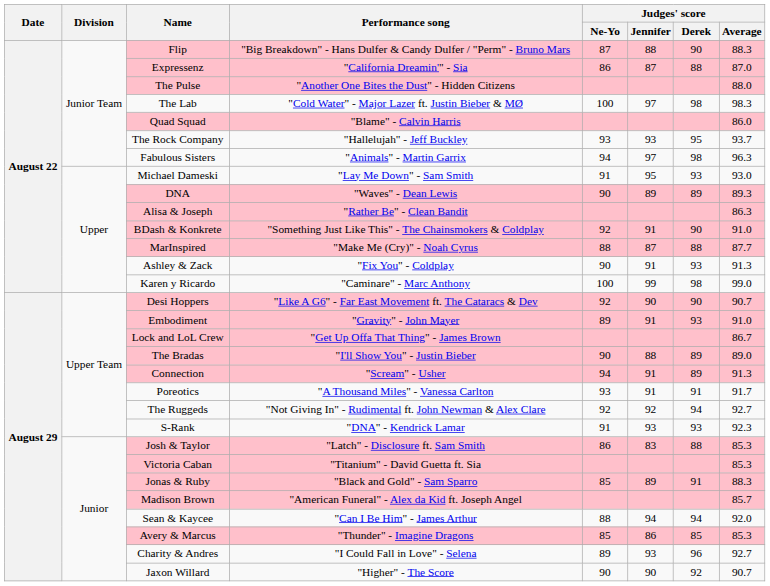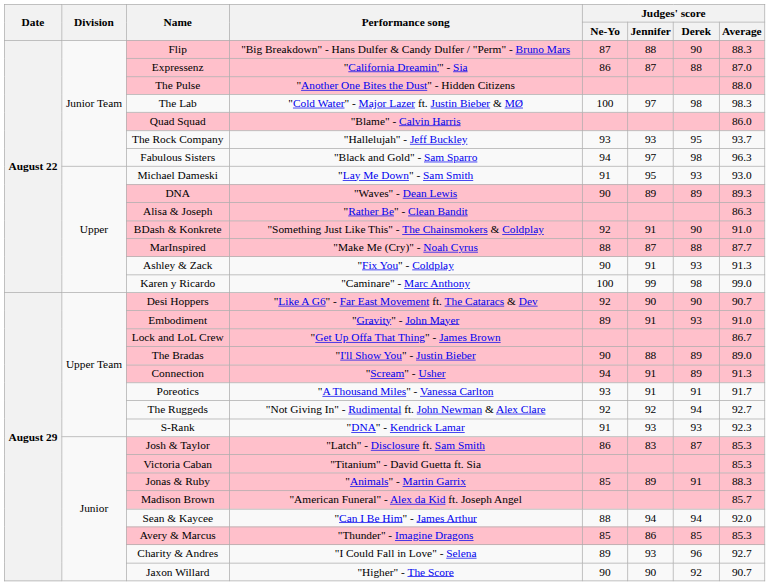(406, 157) "Animals" - Martin Garrix -> (406, 157) "Black and Gold" - Sam Sparro
(696, 445) 88 -> (696, 445) 87
(406, 481) "Black and Gold" - Sam Sparro -> (406, 481) "Animals" - Martin Garrix
